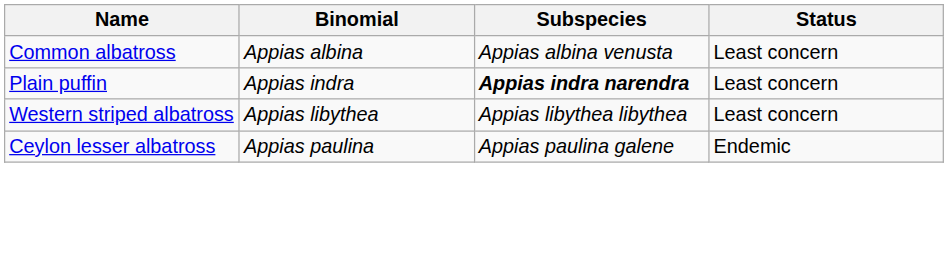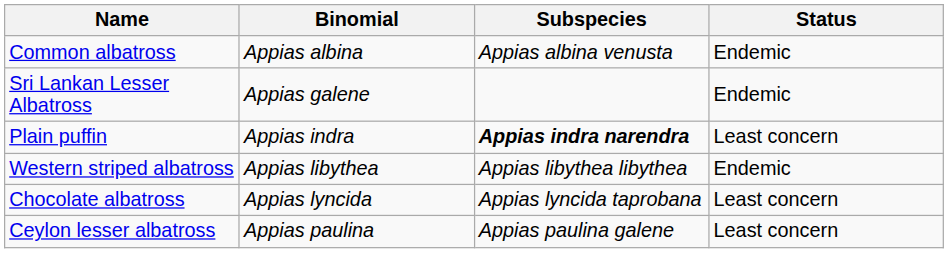(776, 51) Least concern -> (752, 51) Endemic
+ row: (89, 94)
(776, 114) Least concern -> (752, 168) Endemic
+ row: (97, 199)
(752, 146) Endemic -> (776, 231) Least concern
